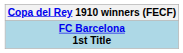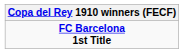(92, 34) lightblue background -> (92, 34) no background
